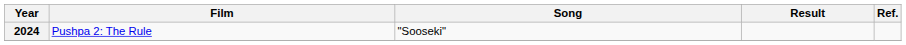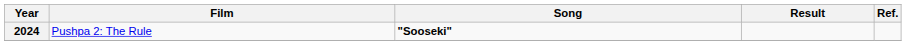(422, 31) normal -> (425, 31) bold
